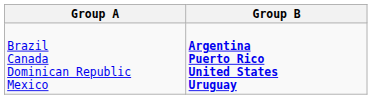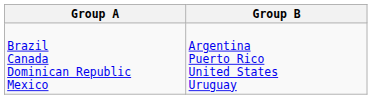(233, 65) bold -> (233, 65) normal
